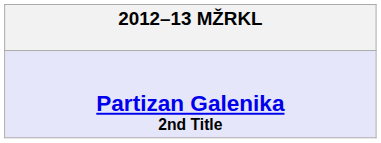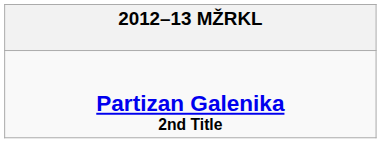(190, 111) lavender background -> (190, 111) no background
